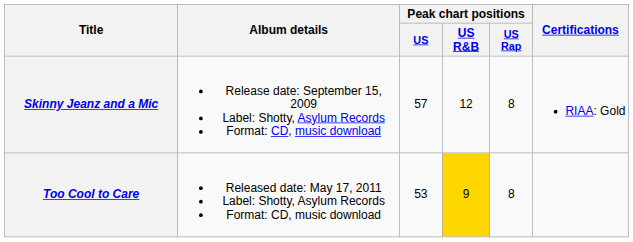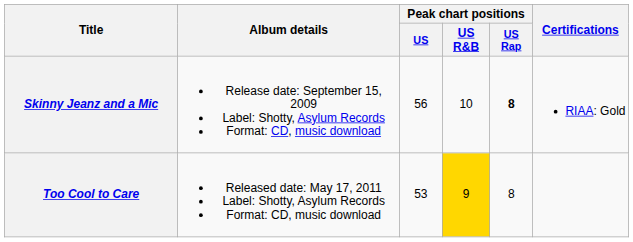(421, 104) 57 -> (421, 104) 56
(466, 104) 12 -> (466, 104) 10
(511, 104) normal -> (511, 104) bold
